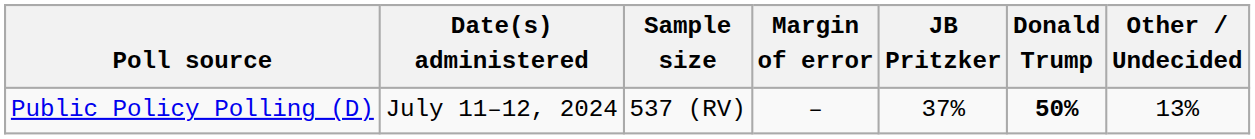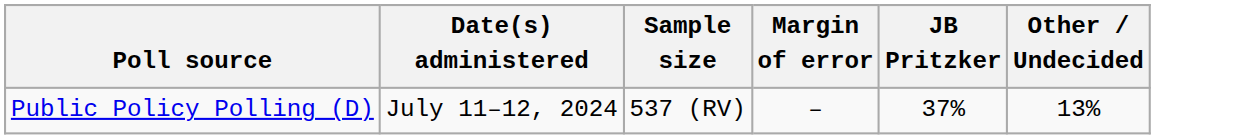- column: (1057, 45)
